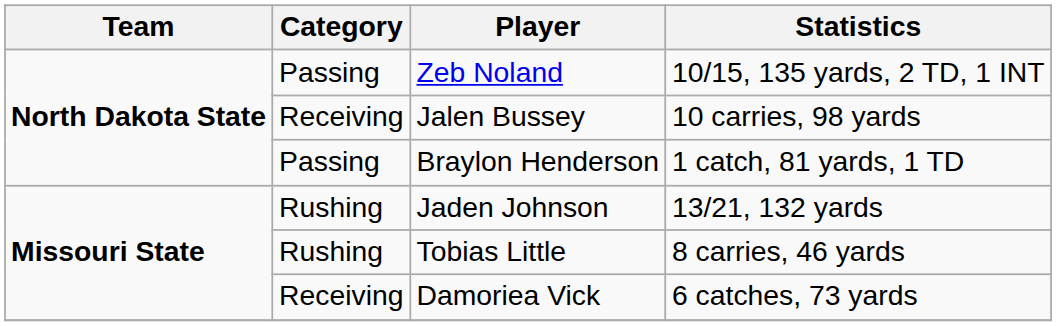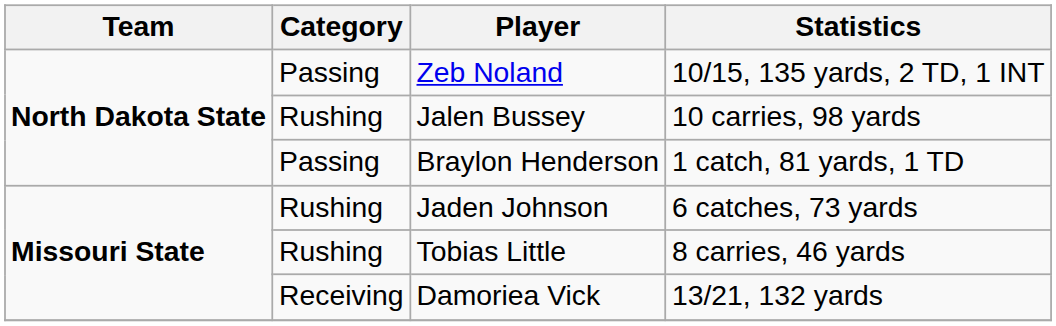(341, 117) Receiving -> (331, 117) Rushing
(777, 206) 13/21, 132 yards -> (795, 206) 6 catches, 73 yards
(795, 296) 6 catches, 73 yards -> (777, 296) 13/21, 132 yards
